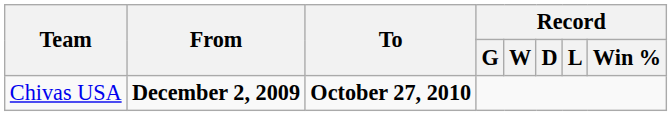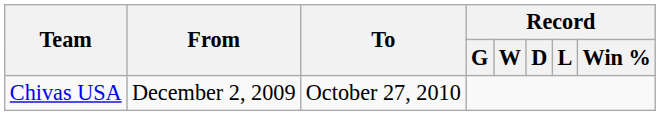(216, 92) bold -> (214, 92) normal
(391, 92) bold -> (383, 92) normal
